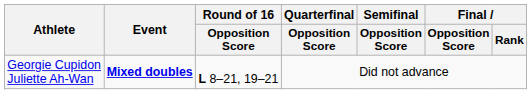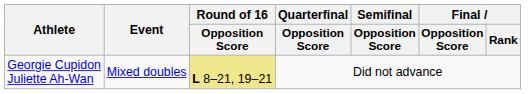(150, 72) bold -> (147, 72) normal
(238, 79) no background -> (232, 79) khaki background
